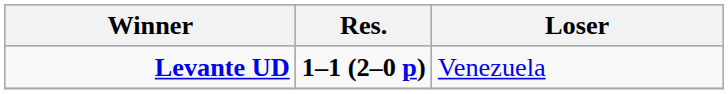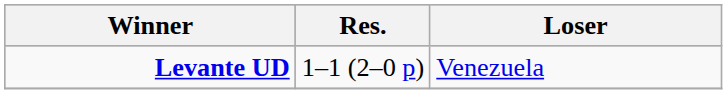(364, 66) bold -> (363, 66) normal
